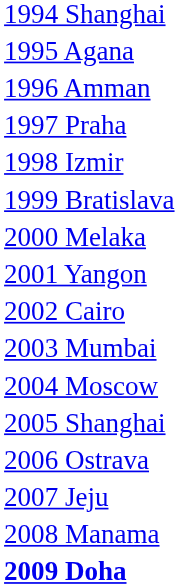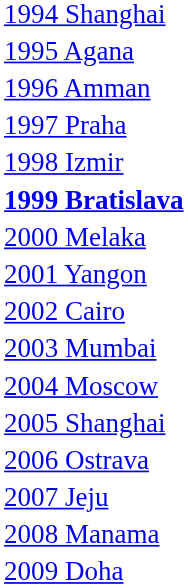(89, 199) normal -> (94, 199) bold
(65, 571) bold -> (64, 571) normal
